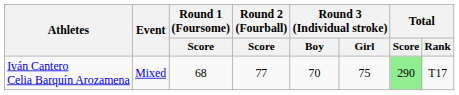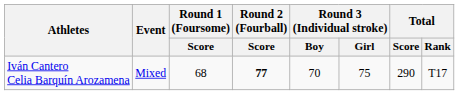(261, 73) normal -> (261, 73) bold
(406, 73) lightgreen background -> (406, 73) no background
